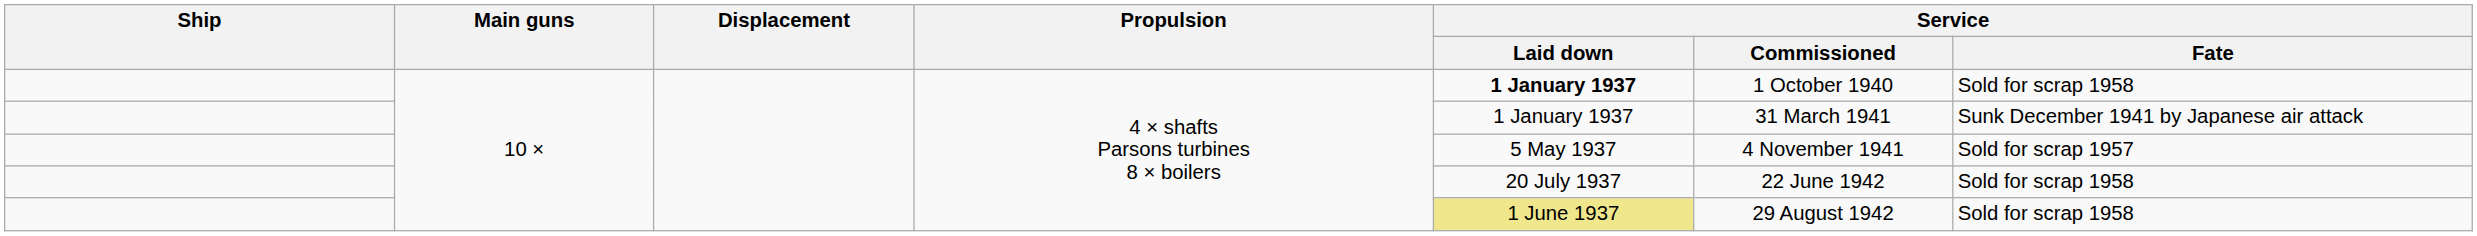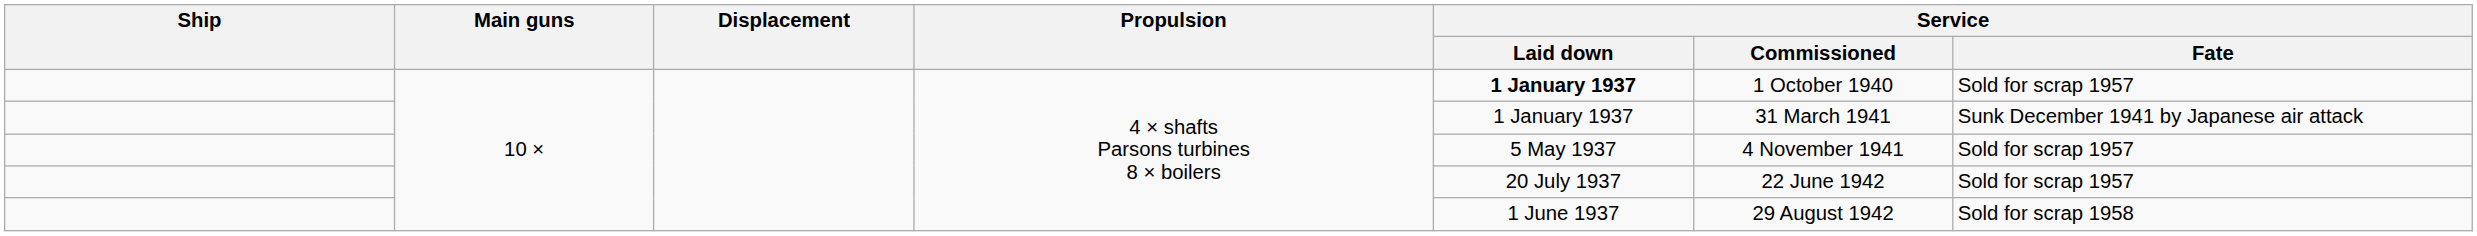(2046, 85) Sold for scrap 1958 -> (2046, 85) Sold for scrap 1957
(2046, 181) Sold for scrap 1958 -> (2046, 181) Sold for scrap 1957
(1563, 213) khaki background -> (1563, 213) no background
